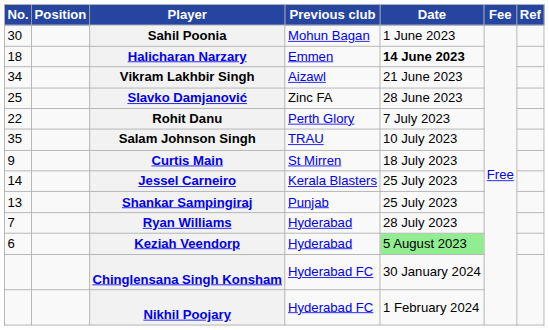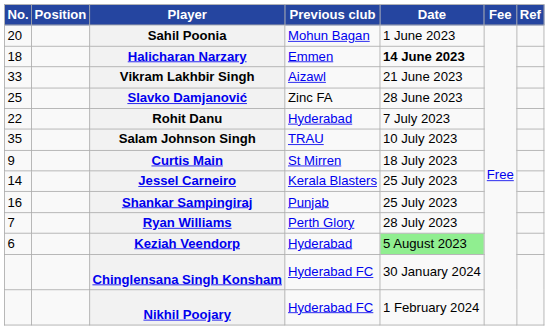(15, 35) 30 -> (15, 35) 20
(15, 77) 34 -> (15, 77) 33
(321, 118) Perth Glory -> (320, 118) Hyderabad
(15, 202) 13 -> (15, 202) 16
(320, 222) Hyderabad -> (321, 222) Perth Glory
